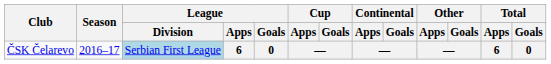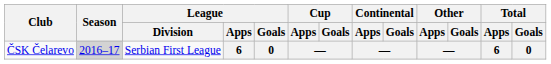(99, 50) no background -> (99, 50) lightgrey background
(173, 50) lightblue background -> (173, 50) no background
